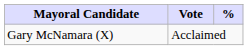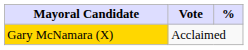(60, 34) no background -> (60, 34) gold background
